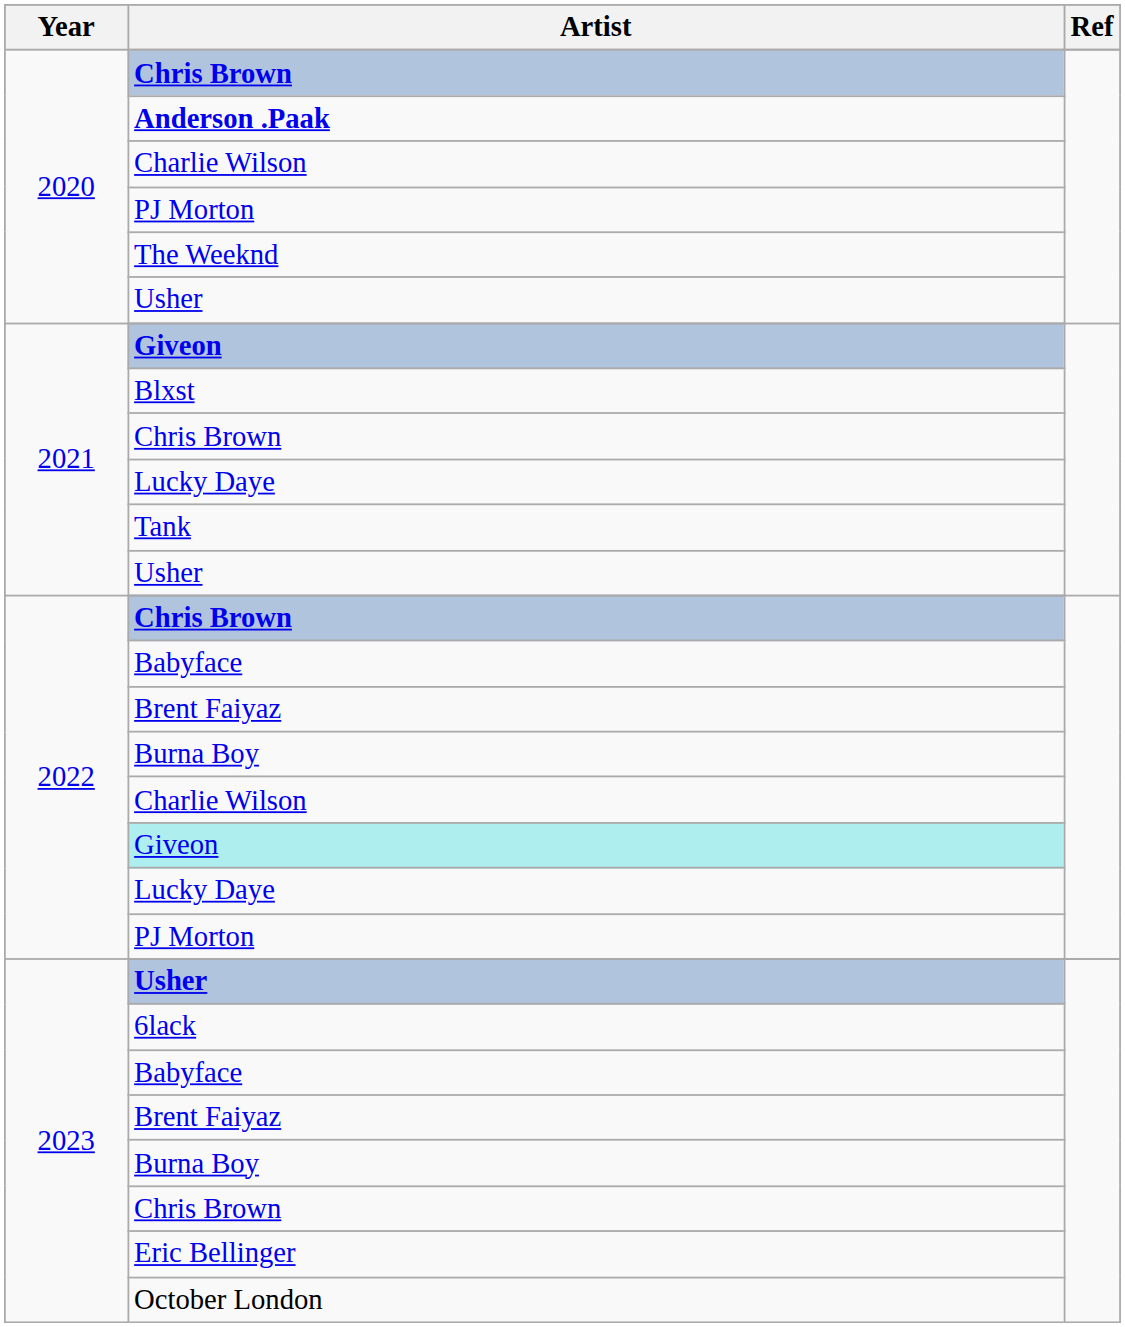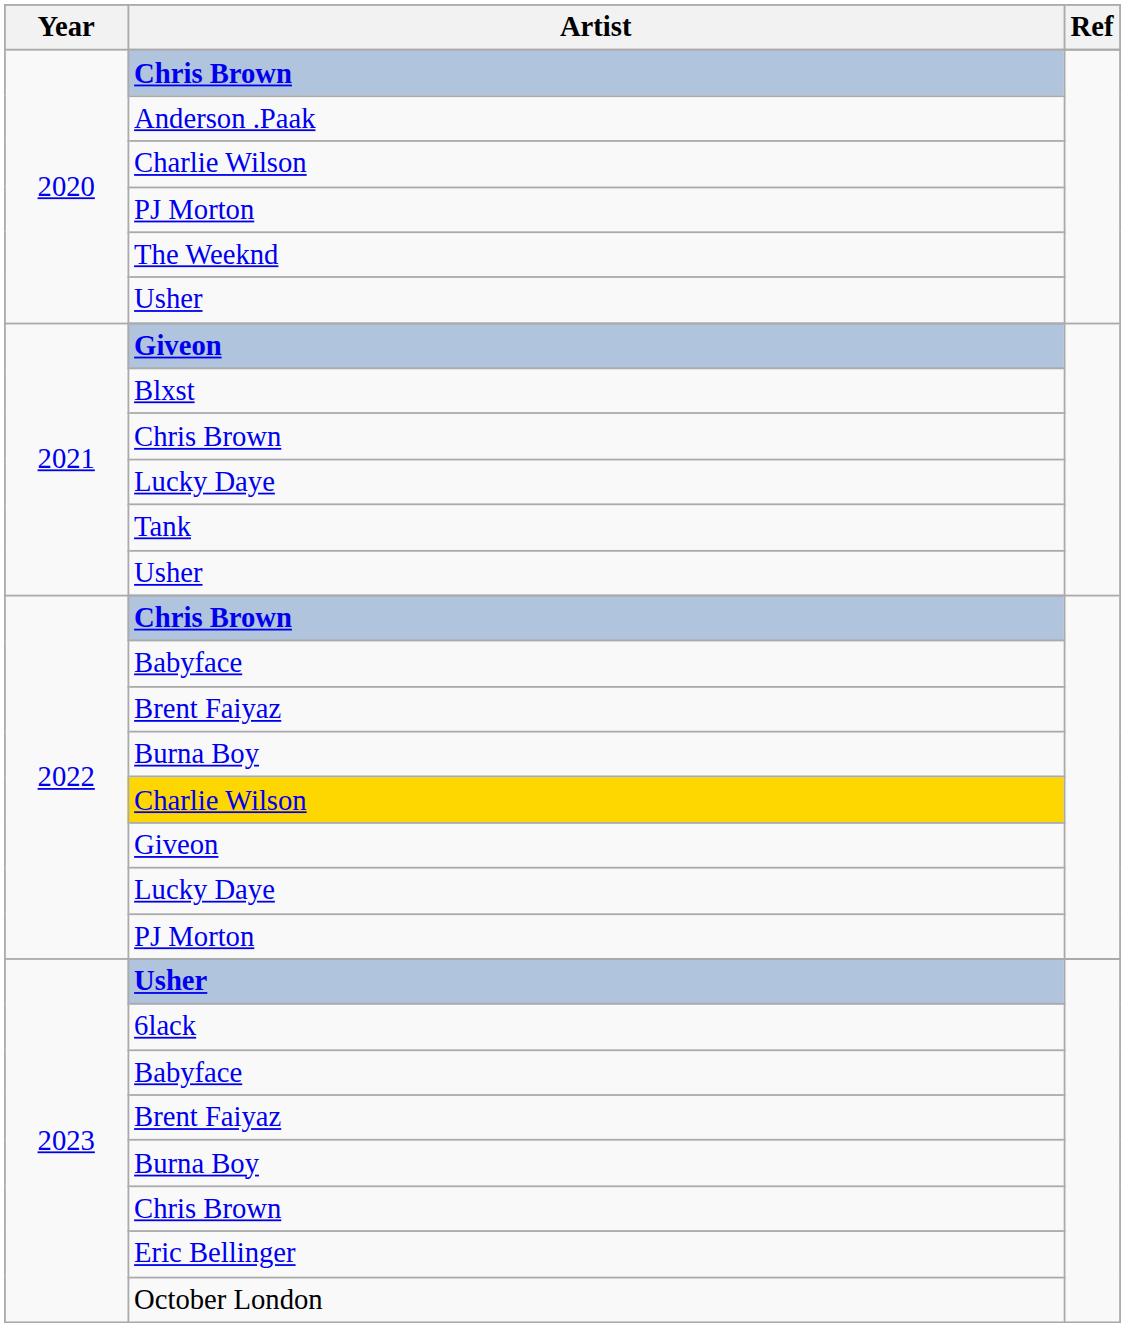(232, 118) bold -> (225, 118) normal
(220, 799) no background -> (220, 799) gold background
(176, 844) paleturquoise background -> (176, 844) no background
